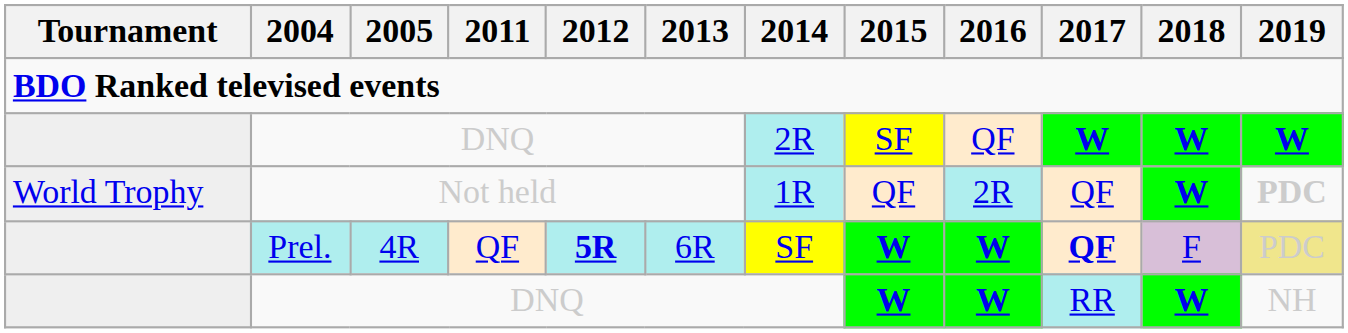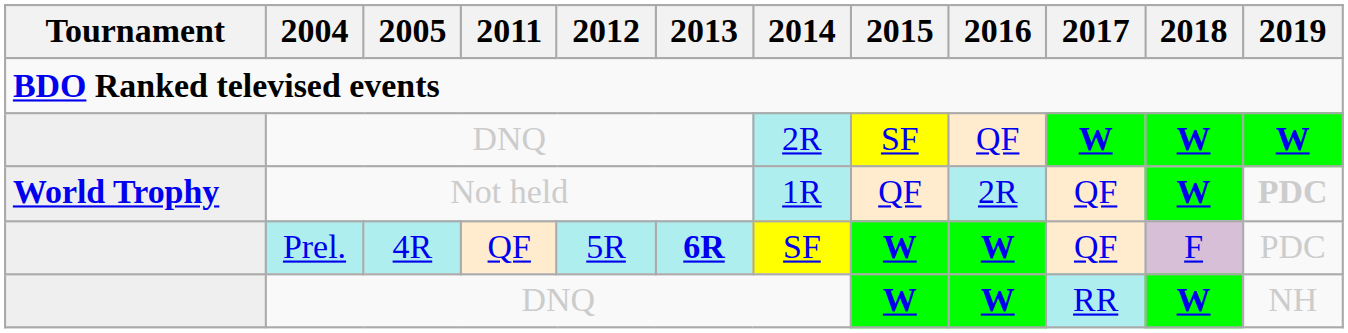(108, 192) normal -> (116, 192) bold
(596, 246) bold -> (606, 246) normal
(695, 246) normal -> (704, 246) bold
(1092, 246) bold -> (1096, 246) normal
(1292, 246) khaki background -> (1293, 246) no background
